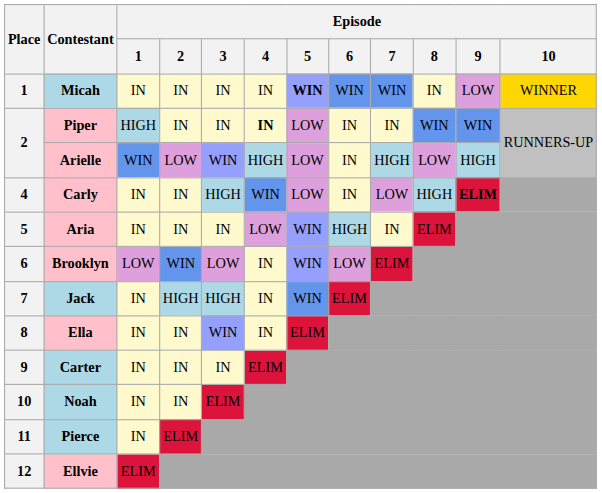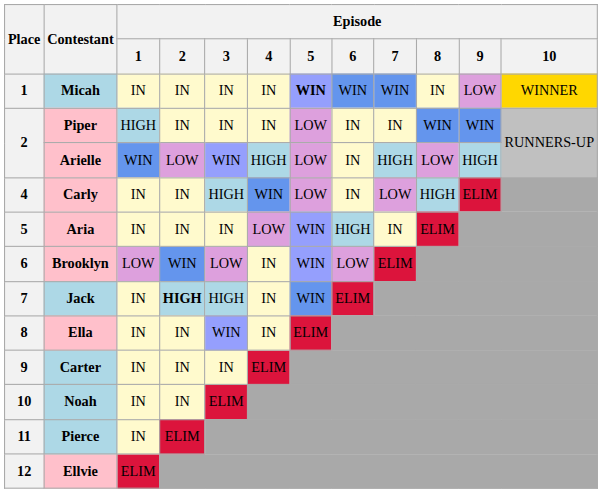(266, 125) bold -> (269, 125) normal
(478, 194) bold -> (480, 194) normal
(181, 298) normal -> (182, 298) bold
